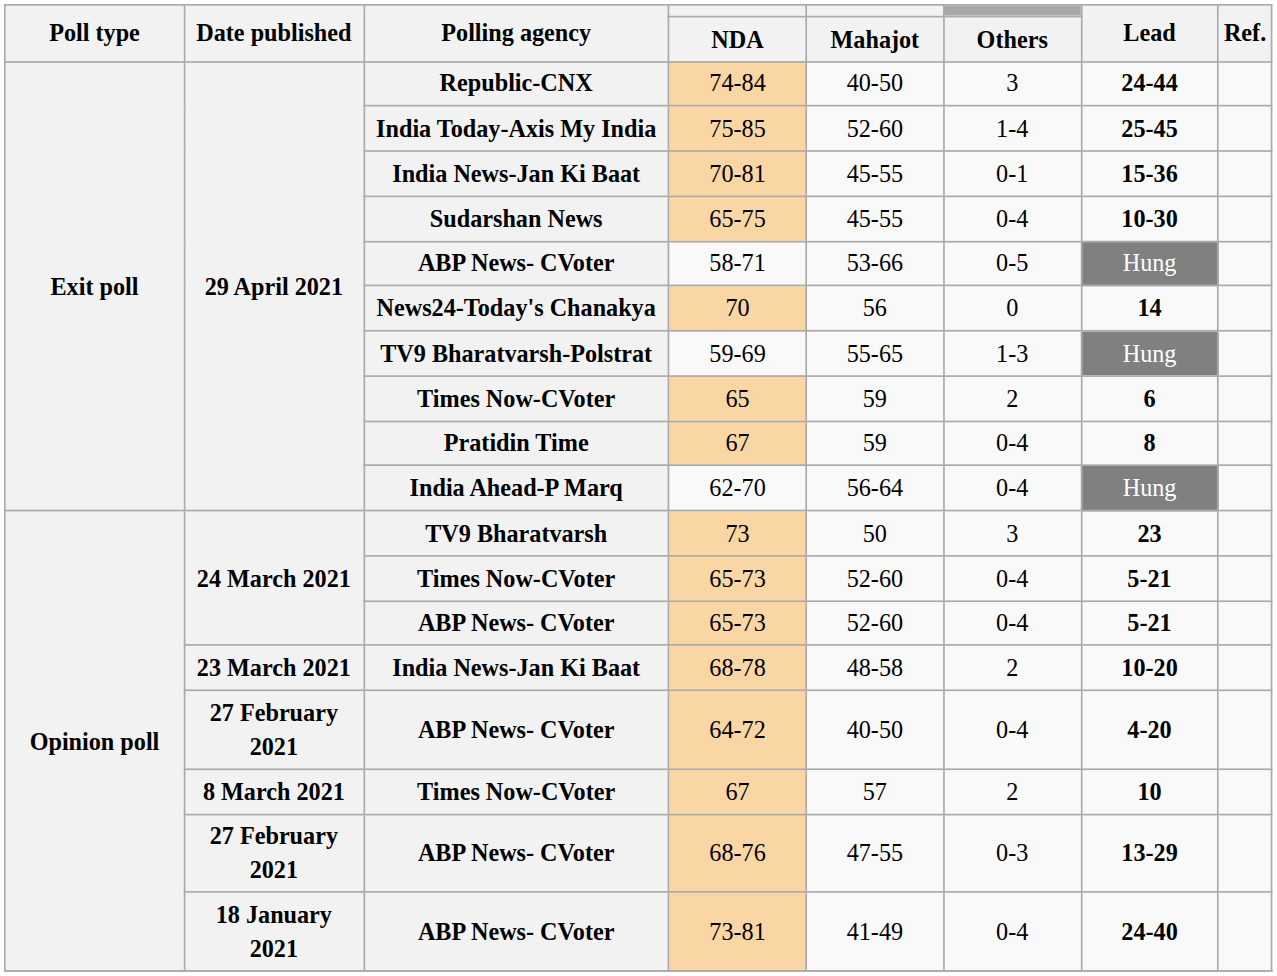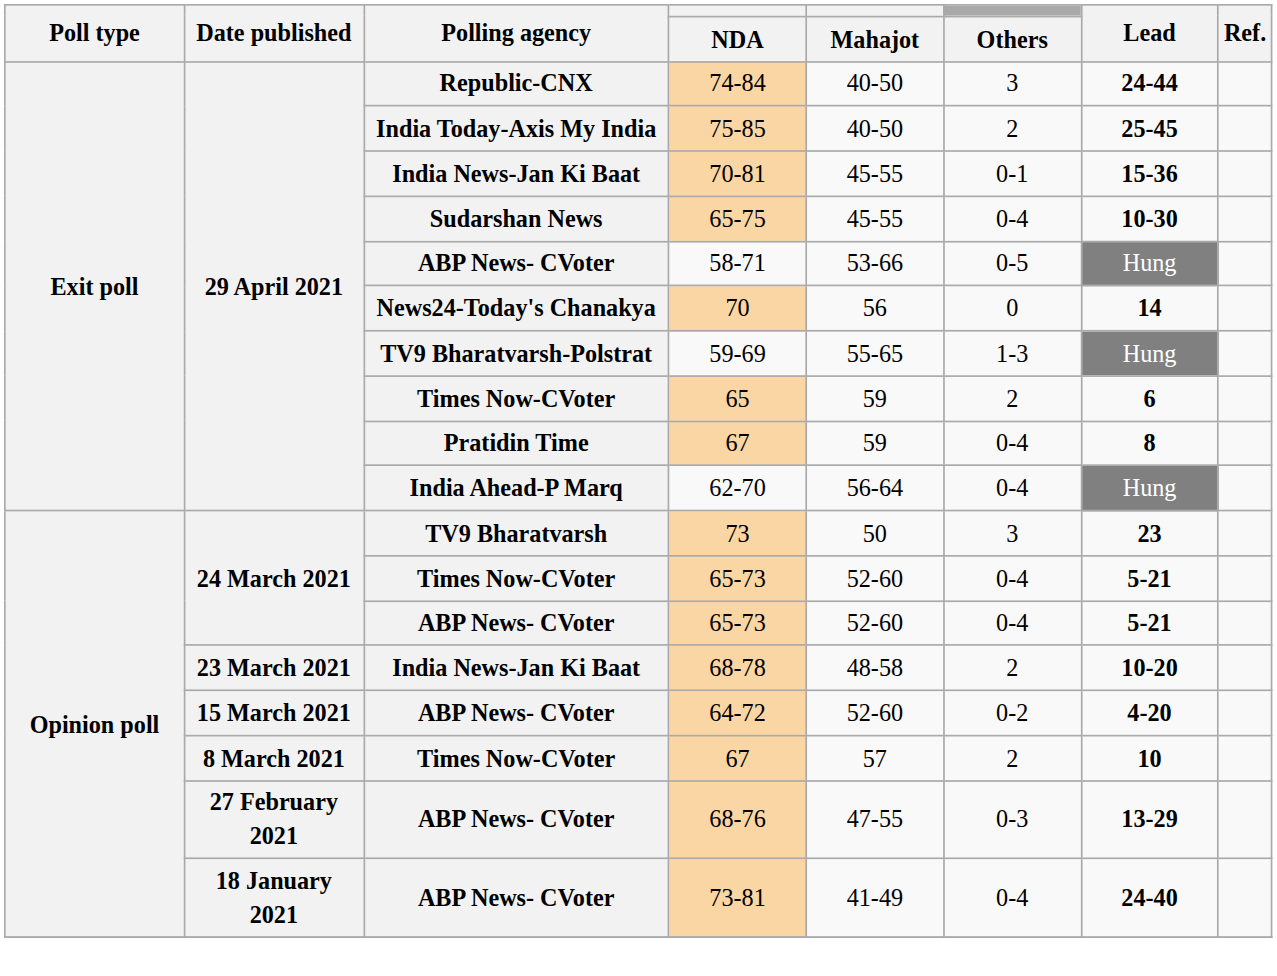(875, 129) 52-60 -> (875, 129) 40-50
(1012, 129) 1-4 -> (1012, 129) 2
(274, 730) 27 February 2021 -> (274, 713) 15 March 2021
(875, 730) 40-50 -> (875, 713) 52-60
(1012, 730) 0-4 -> (1012, 713) 0-2
